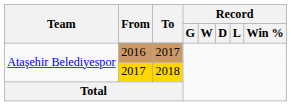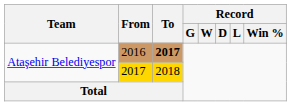(168, 52) normal -> (168, 52) bold
